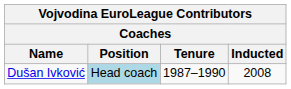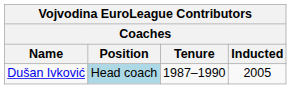(257, 73) 2008 -> (257, 73) 2005
